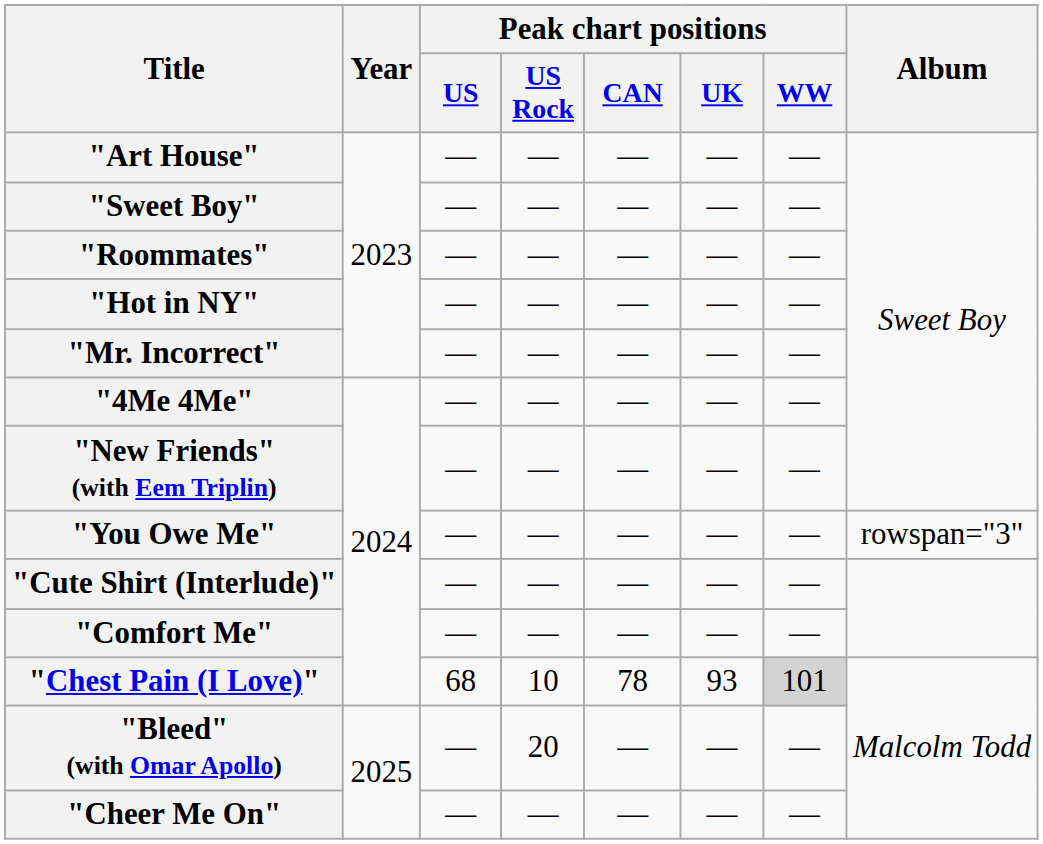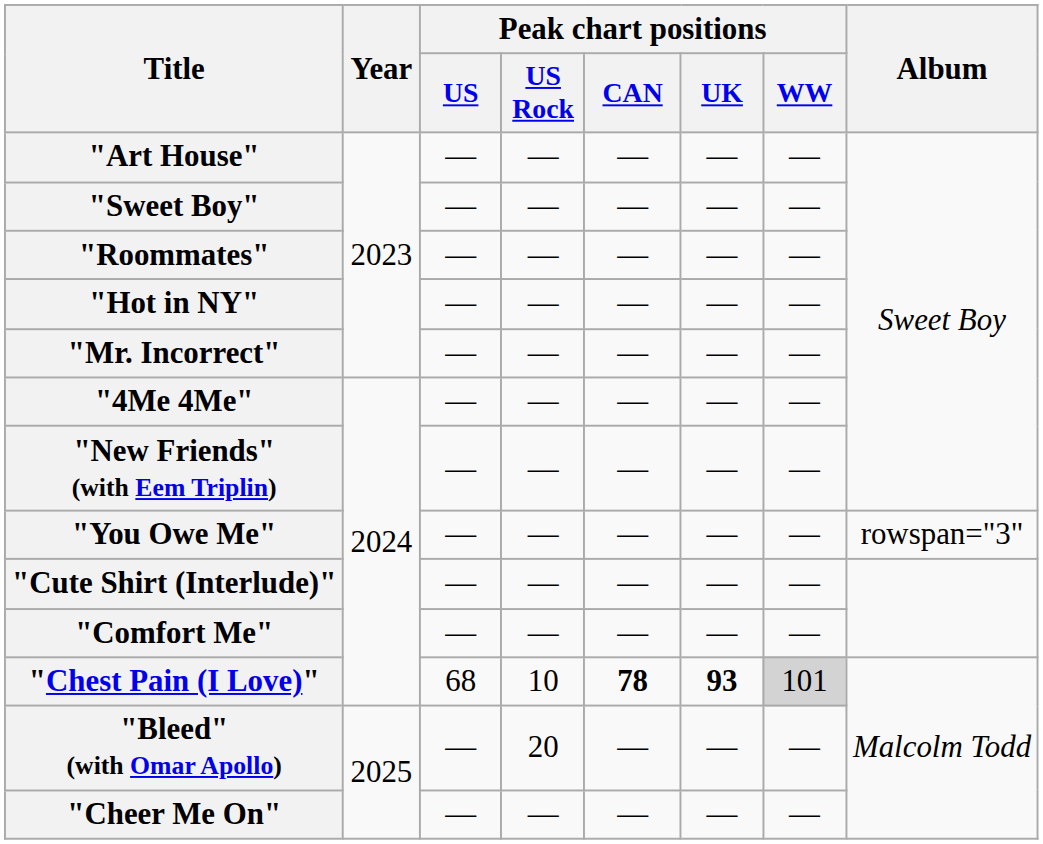(633, 681) normal -> (633, 681) bold
(722, 681) normal -> (722, 681) bold
